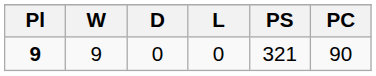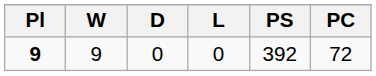(280, 53) 321 -> (280, 53) 392
(341, 53) 90 -> (341, 53) 72
